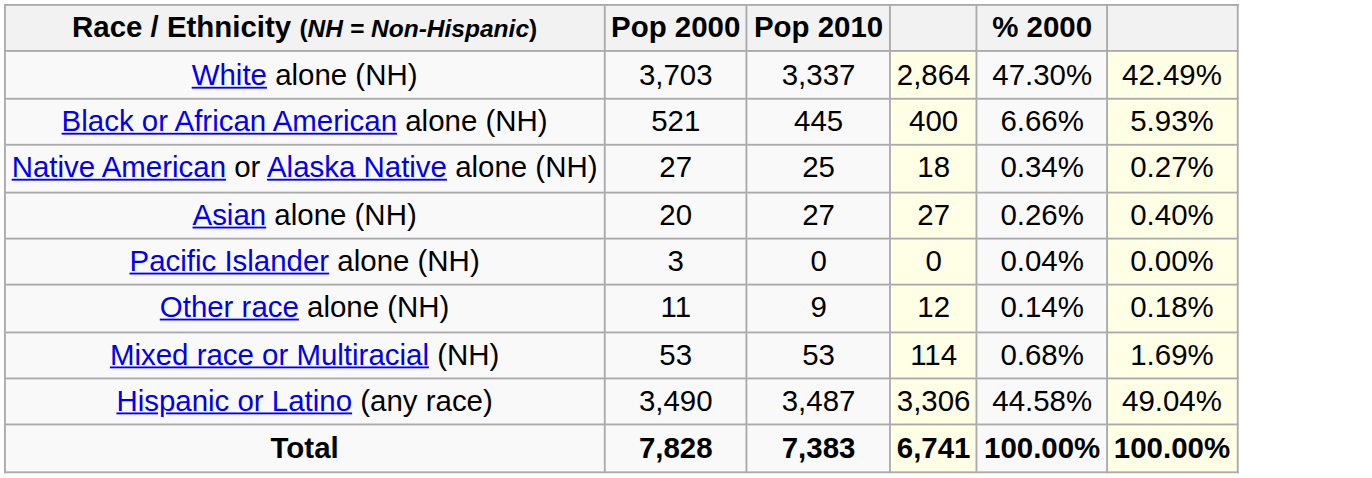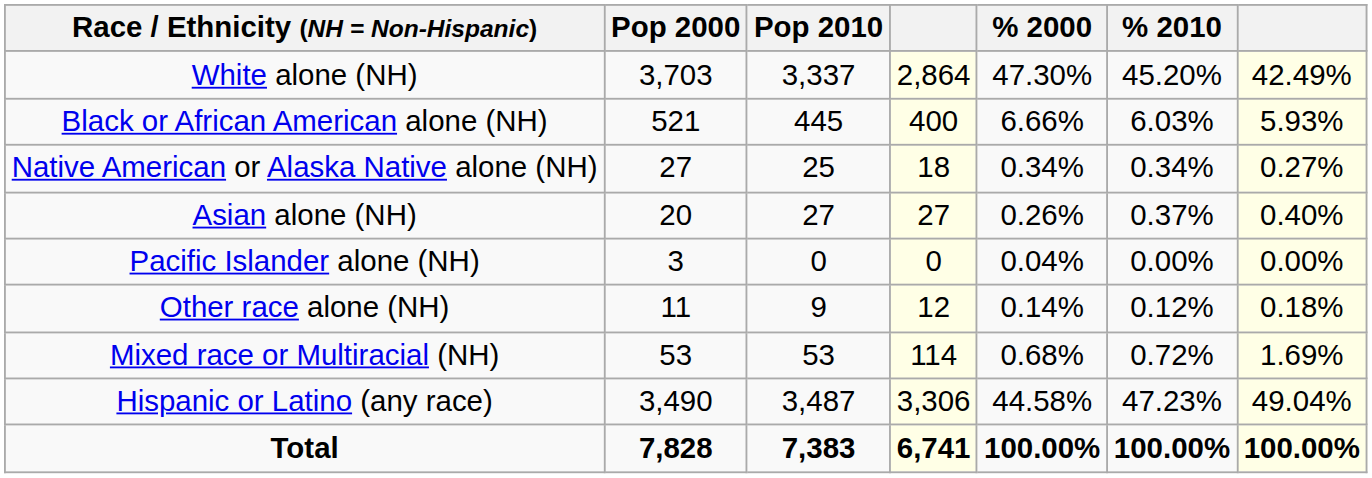+ column: (1172, 27)
